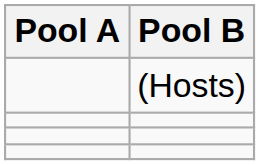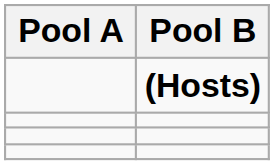(192, 84) normal -> (203, 84) bold
